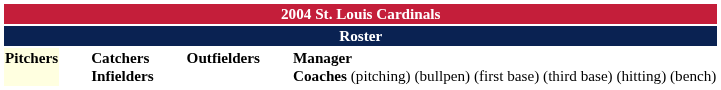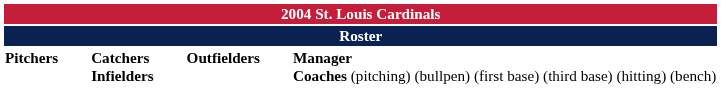(32, 58) lightyellow background -> (32, 58) no background
